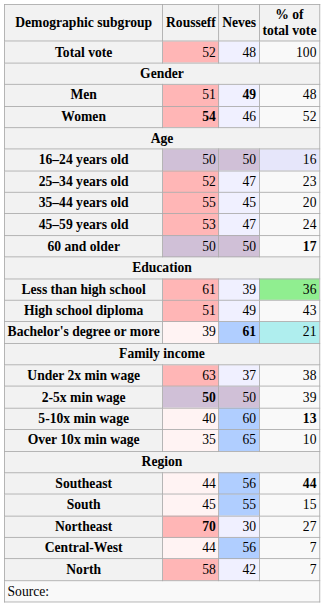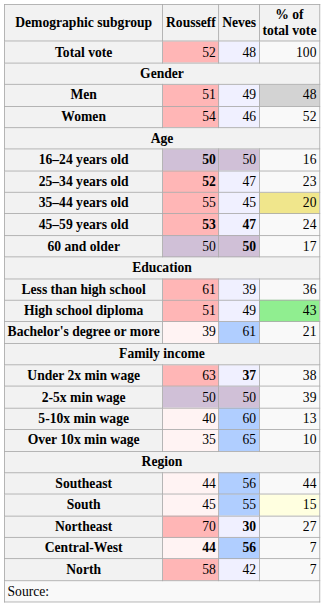(249, 95) bold -> (249, 95) normal
(310, 95) no background -> (310, 95) lightgrey background
(209, 116) bold -> (209, 116) normal
(209, 159) normal -> (209, 159) bold
(310, 159) lavender background -> (310, 159) no background
(209, 181) normal -> (209, 181) bold
(310, 203) no background -> (310, 203) khaki background
(209, 224) normal -> (209, 224) bold
(249, 224) normal -> (249, 224) bold
(249, 246) normal -> (249, 246) bold
(310, 246) bold -> (310, 246) normal
(310, 289) lightgreen background -> (310, 289) no background
(310, 310) no background -> (310, 310) lightgreen background
(249, 332) bold -> (249, 332) normal
(310, 332) paleturquoise background -> (310, 332) no background
(249, 375) normal -> (249, 375) bold
(209, 397) bold -> (209, 397) normal
(310, 418) bold -> (310, 418) normal
(310, 483) bold -> (310, 483) normal
(310, 505) no background -> (310, 505) lightyellow background
(209, 526) bold -> (209, 526) normal
(249, 526) normal -> (249, 526) bold
(209, 548) normal -> (209, 548) bold
(249, 548) normal -> (249, 548) bold
